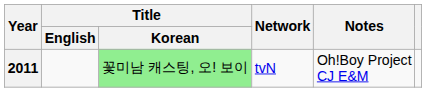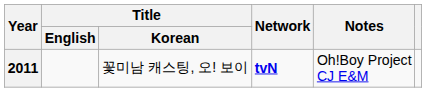(175, 67) lightgreen background -> (175, 67) no background
(265, 68) normal -> (266, 68) bold
